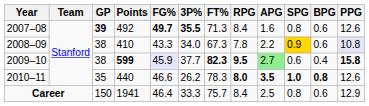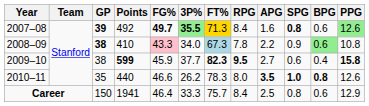(191, 28) no background -> (191, 28) lightgreen background
(217, 28) no background -> (217, 28) gold background
(294, 28) normal -> (294, 28) bold
(350, 28) no background -> (350, 28) lightgreen background
(100, 45) normal -> (100, 45) bold
(162, 45) no background -> (162, 45) pink background
(217, 45) no background -> (217, 45) lightblue background
(294, 45) gold background -> (294, 45) no background
(321, 45) no background -> (321, 45) lightgreen background
(350, 45) lavender background -> (350, 45) no background
(162, 61) lavender background -> (162, 61) no background
(267, 61) lightgreen background -> (267, 61) no background
(240, 77) bold -> (240, 77) normal
